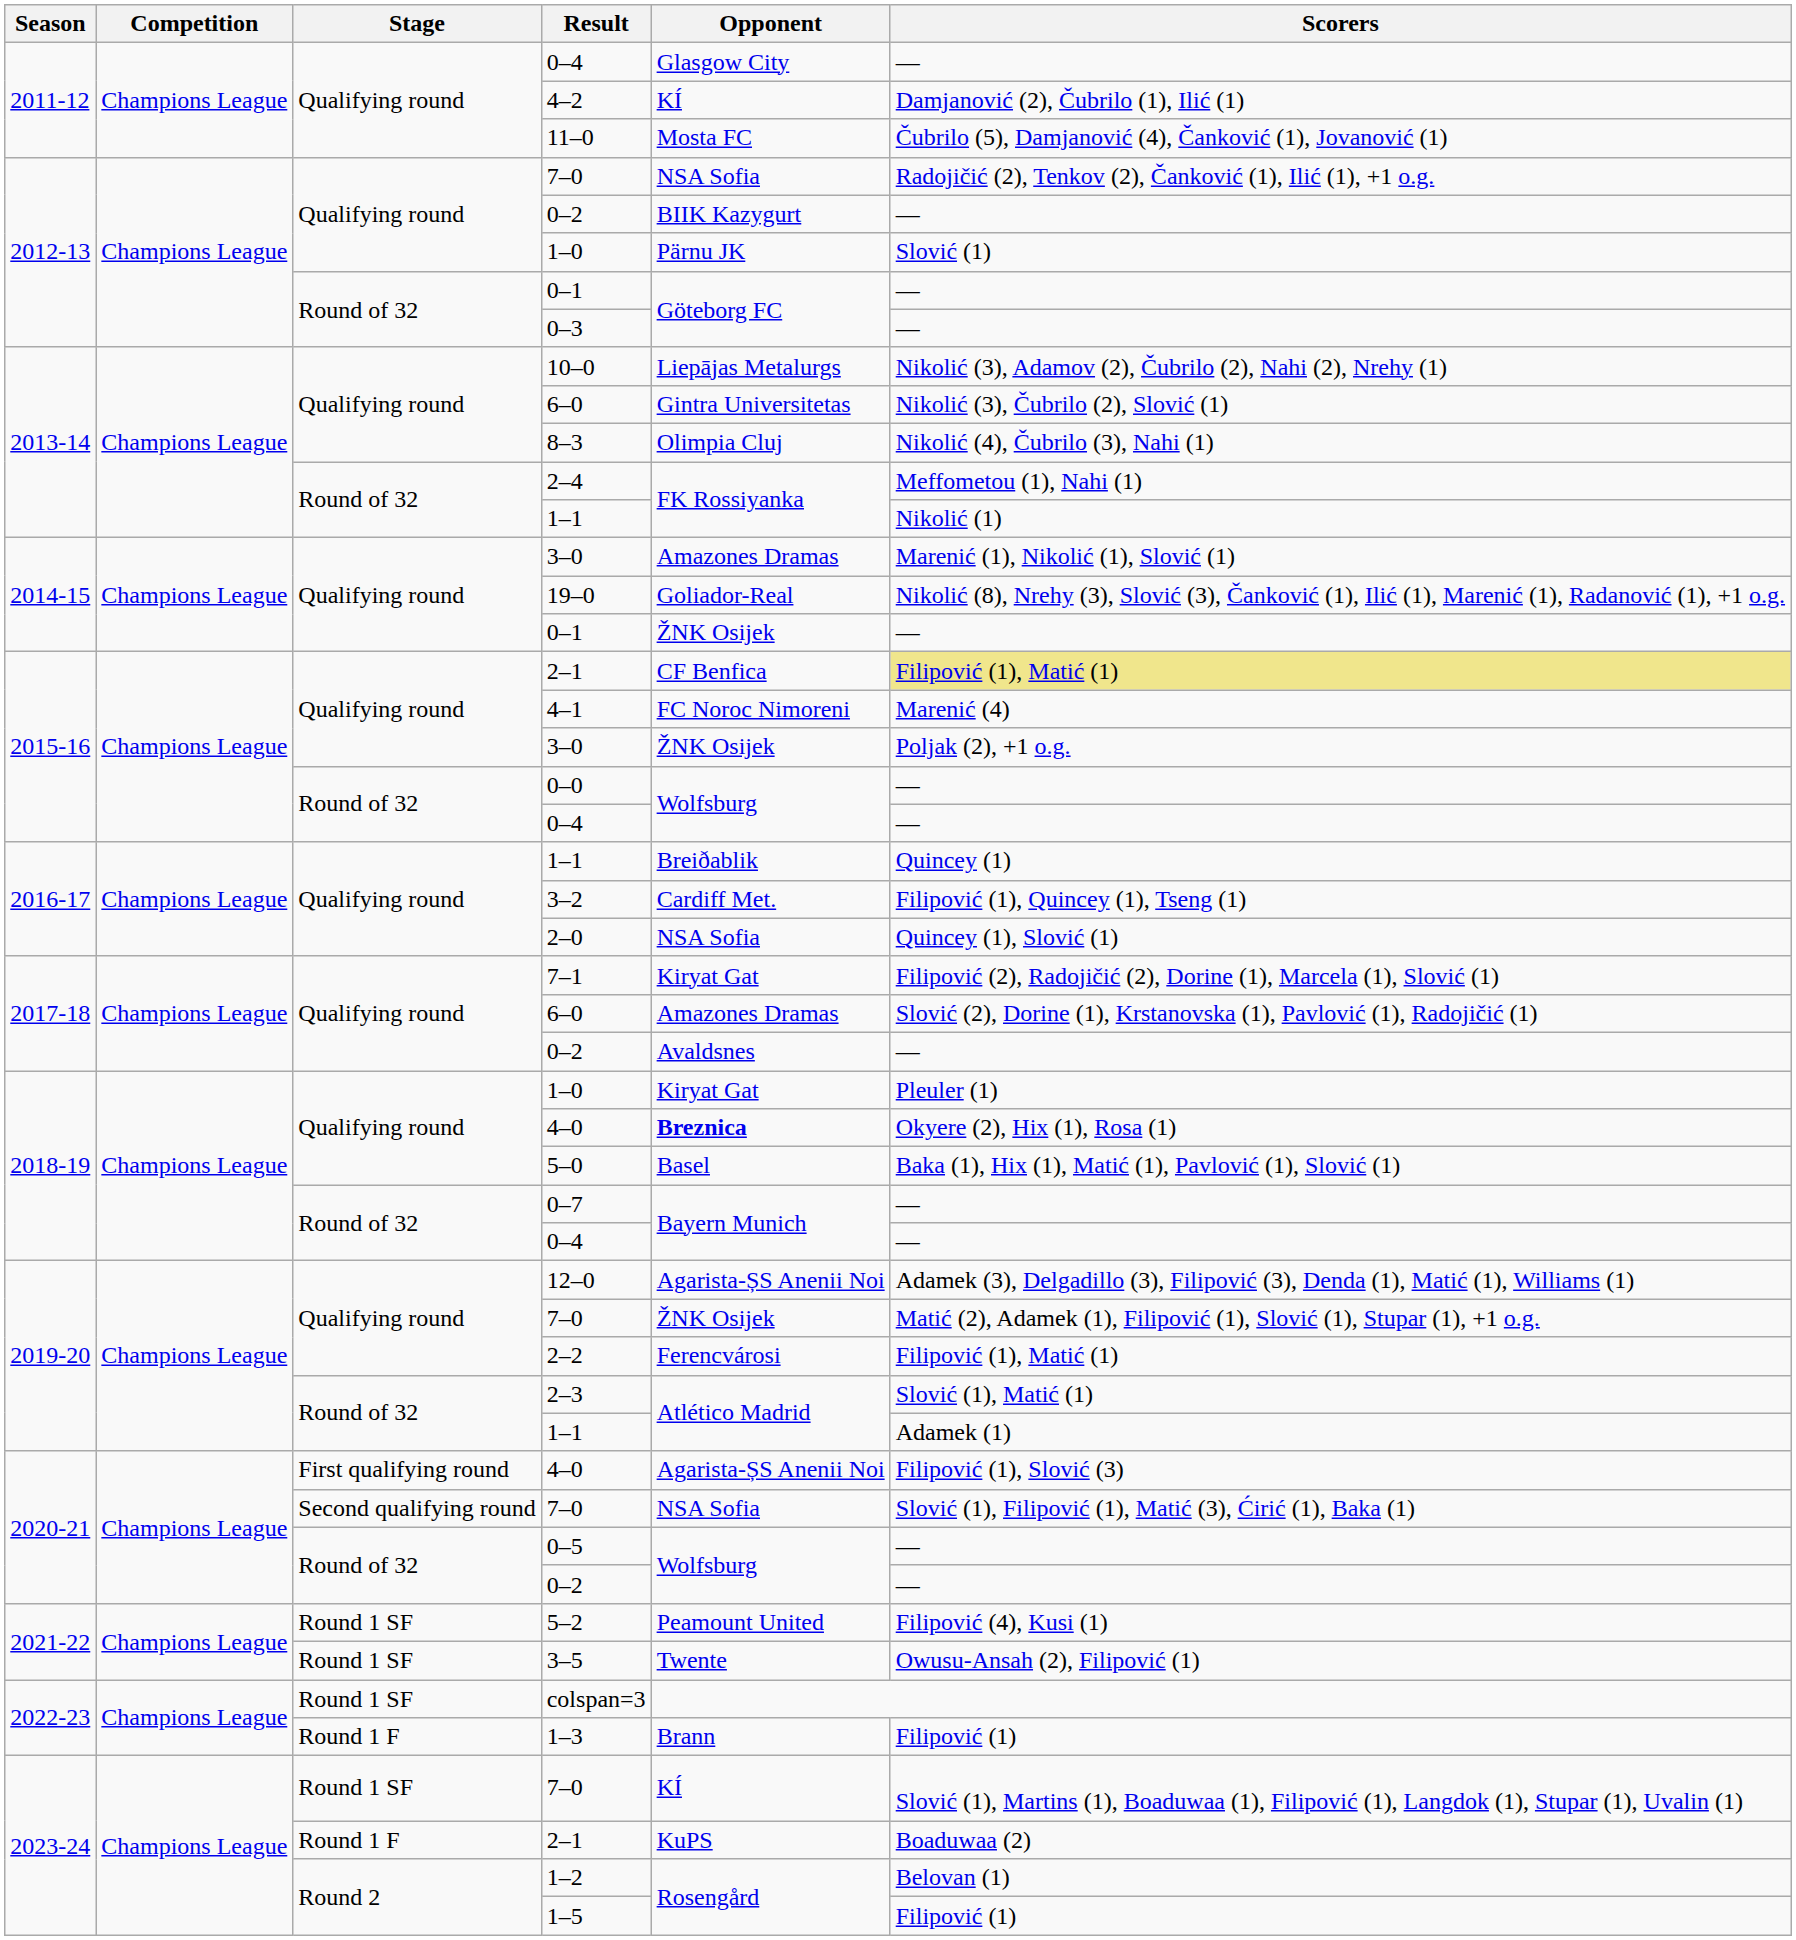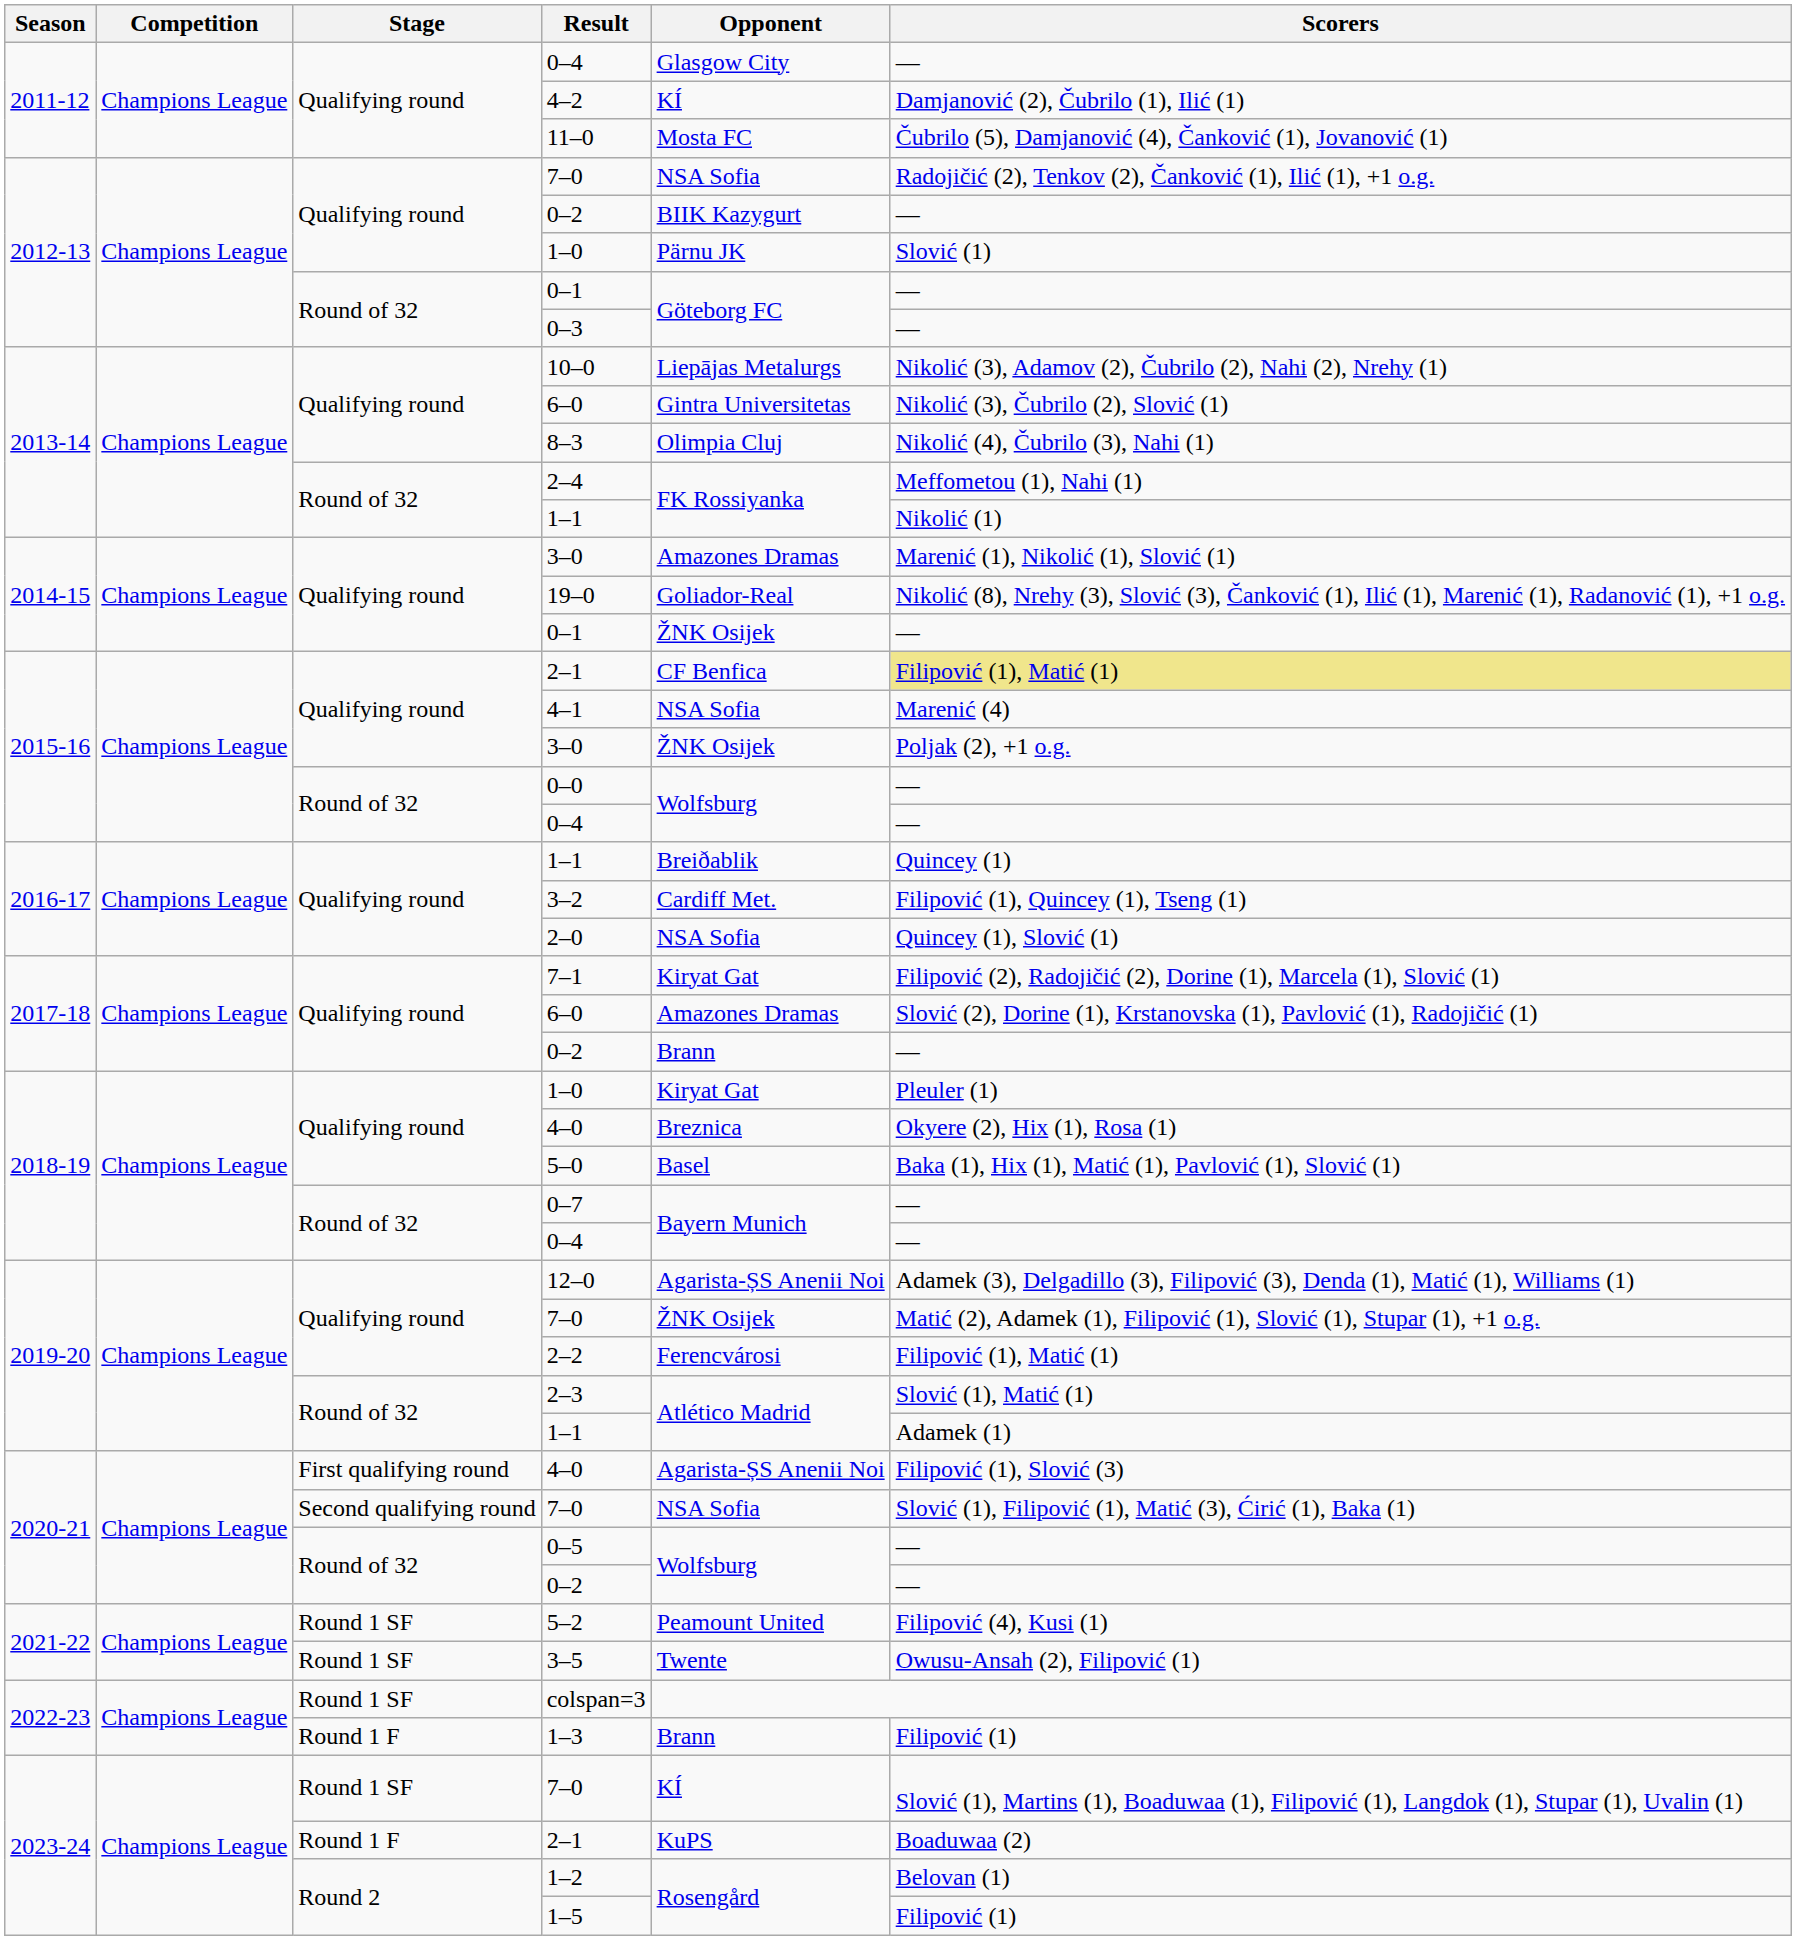(753, 708) FC Noroc Nimoreni -> (708, 708) NSA Sofia
(706, 1051) Avaldsnes -> (686, 1051) Brann
(702, 1127) bold -> (699, 1127) normal
